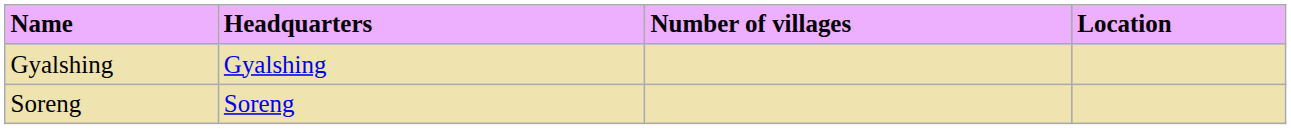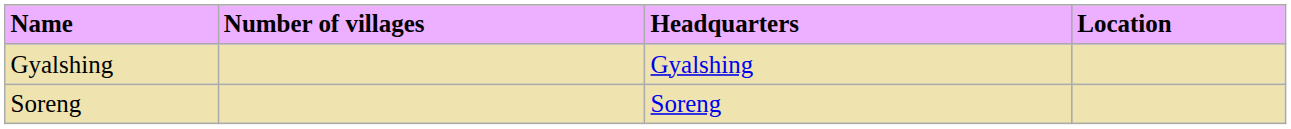columns swapped: (298, 24) <-> (751, 24)
